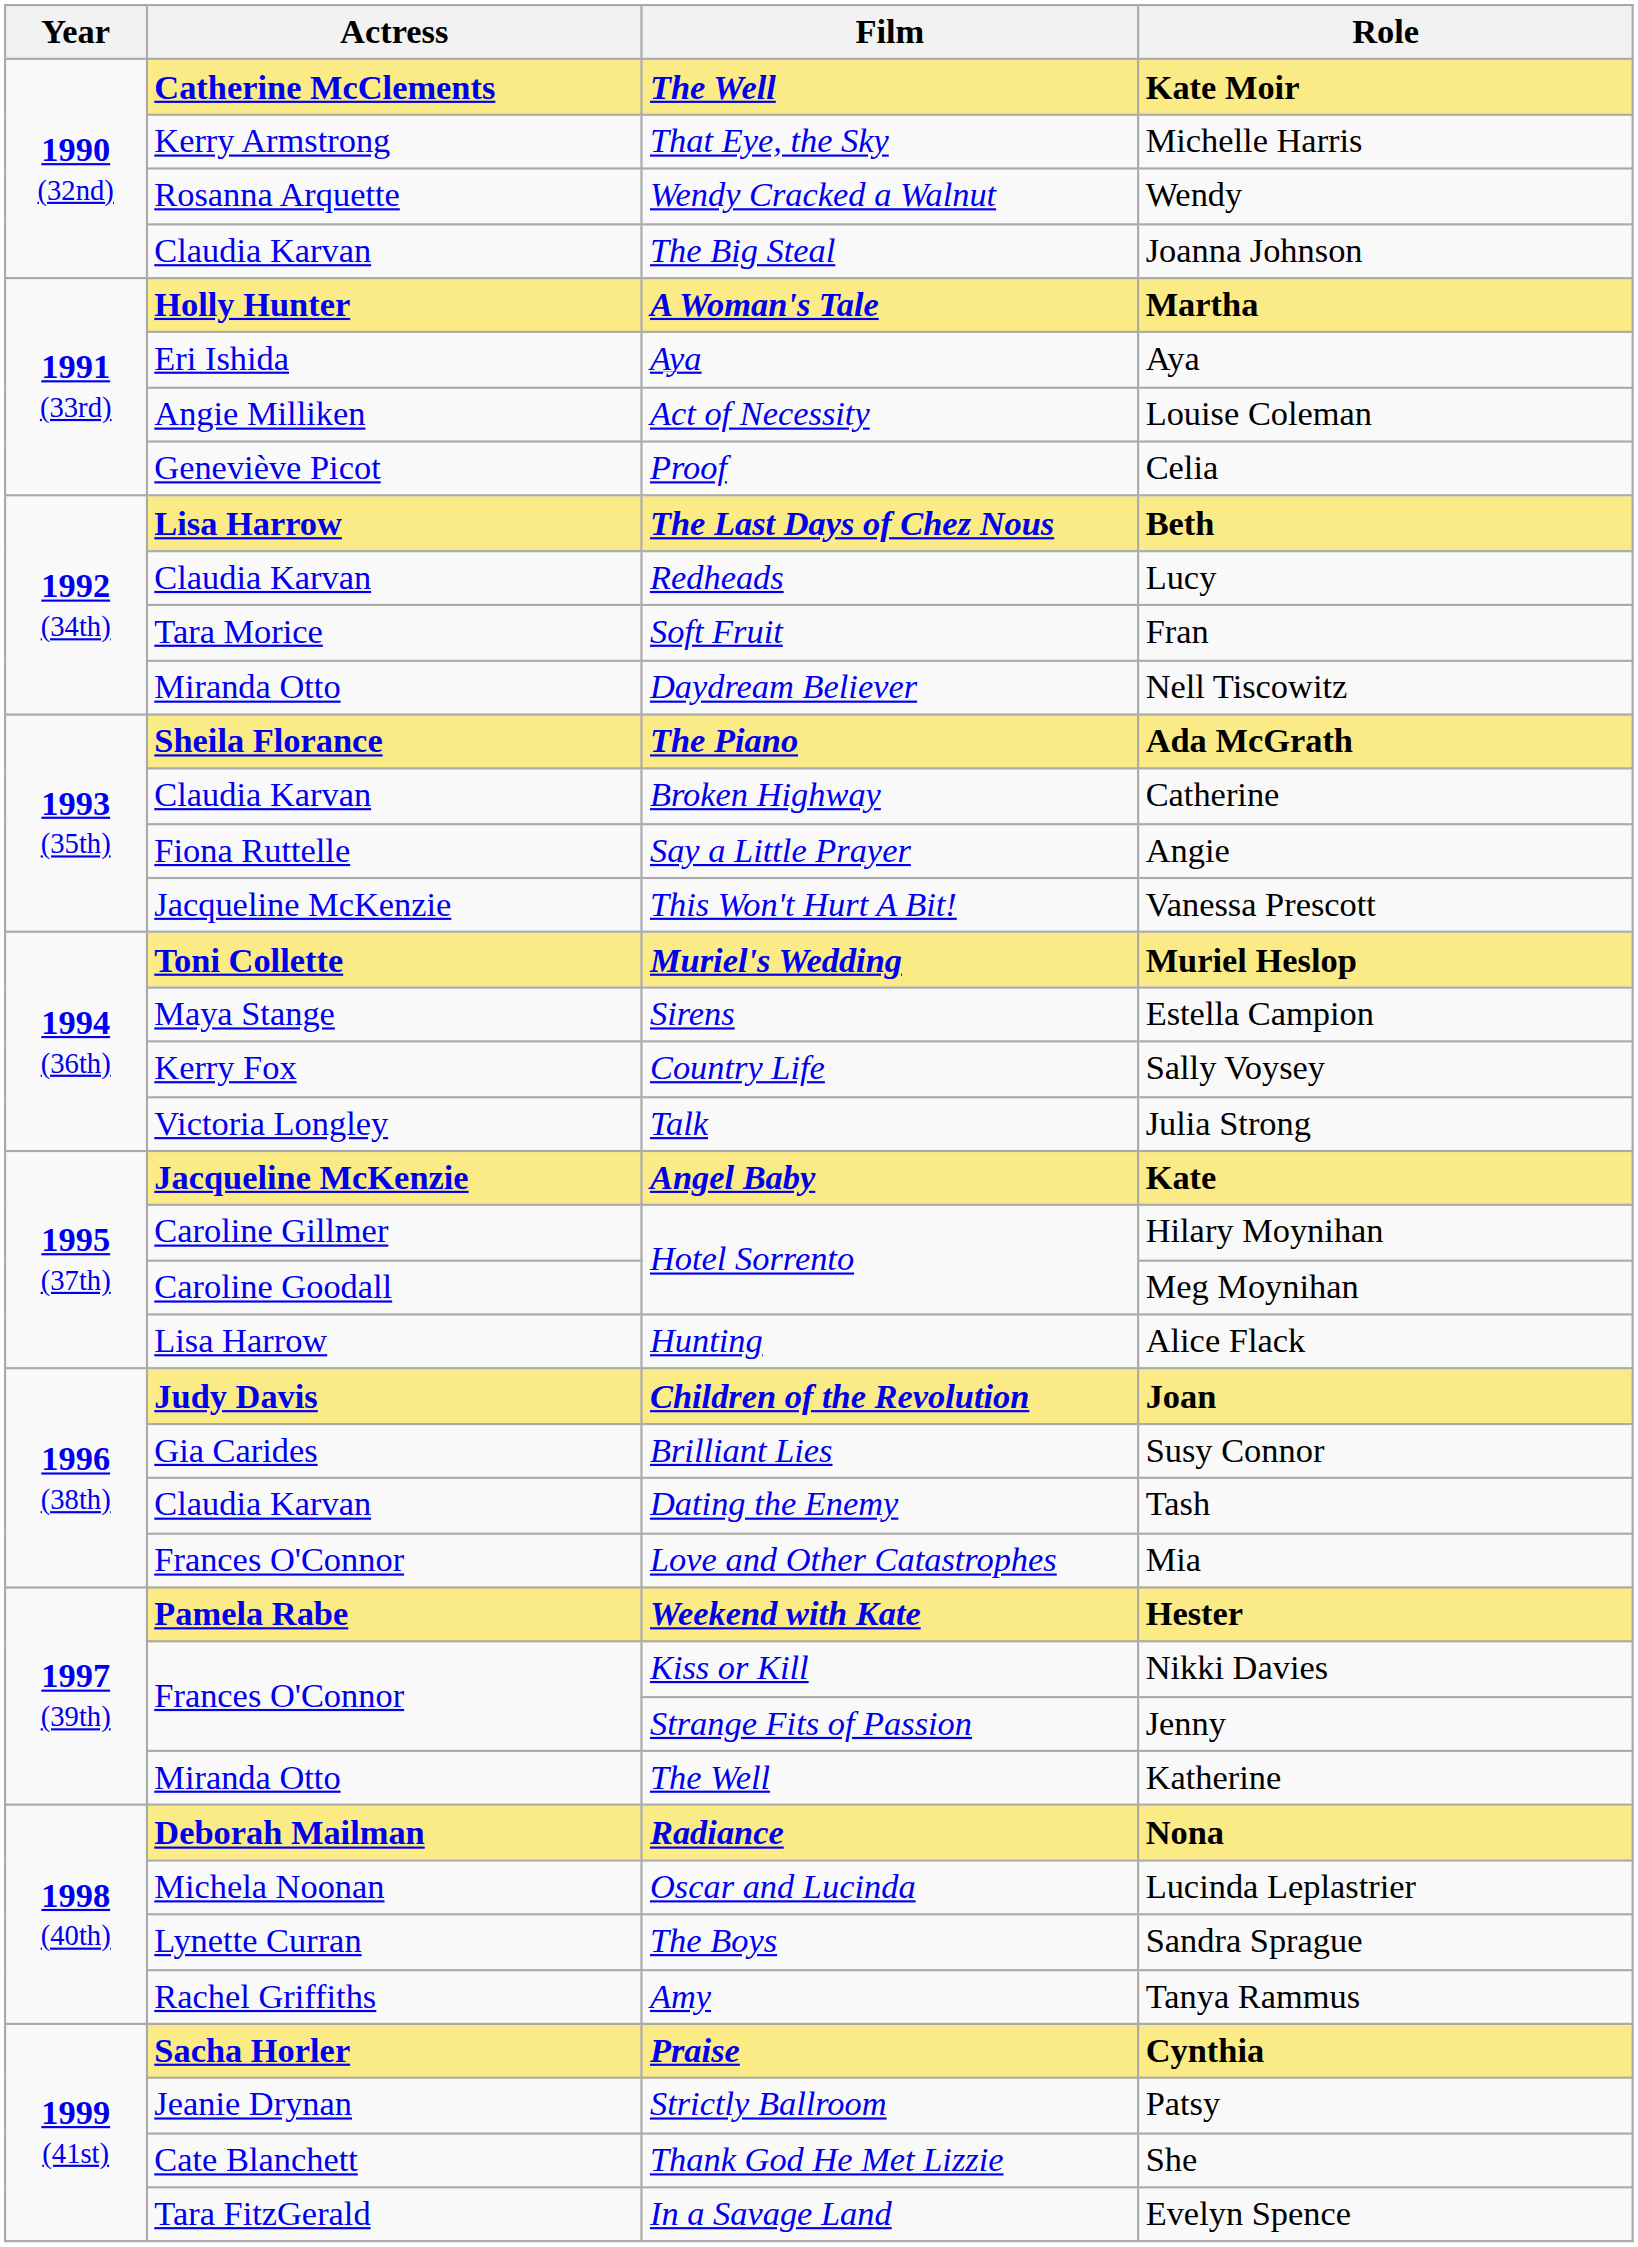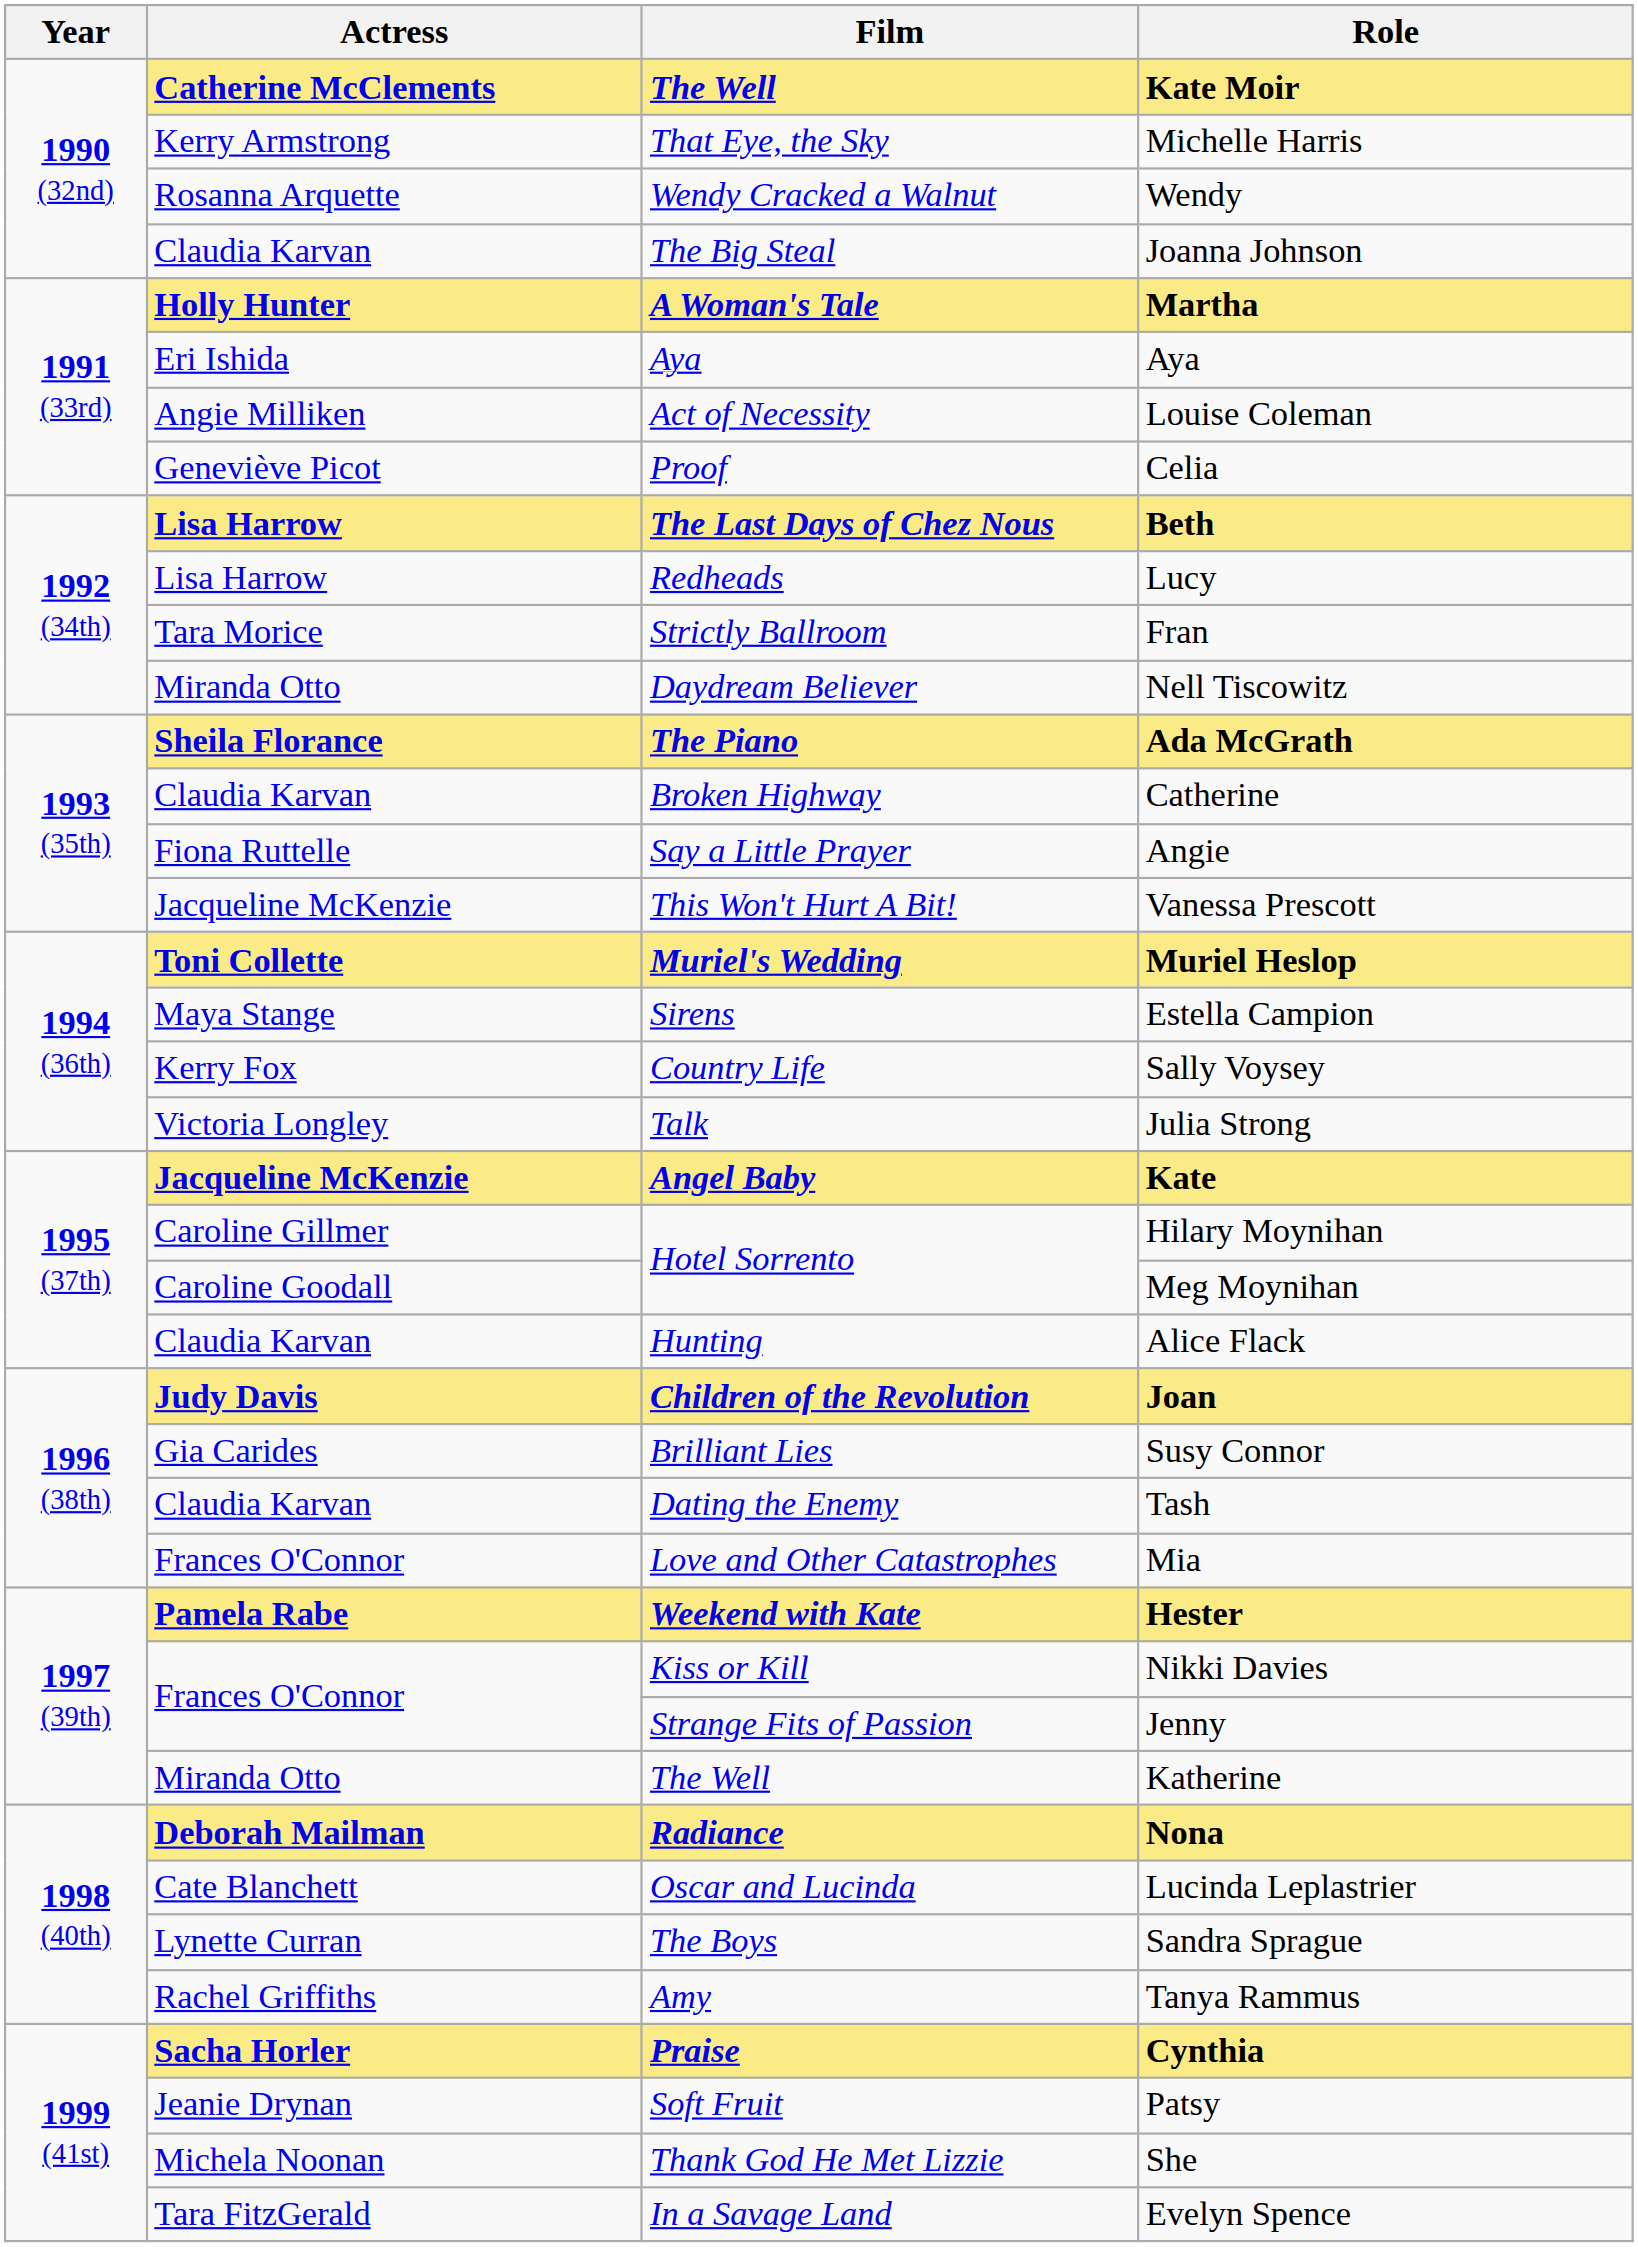(263, 577) Claudia Karvan -> (241, 577) Lisa Harrow
(716, 631) Soft Fruit -> (768, 631) Strictly Ballroom
(241, 1341) Lisa Harrow -> (263, 1341) Claudia Karvan
(269, 1886) Michela Noonan -> (256, 1886) Cate Blanchett
(768, 2104) Strictly Ballroom -> (716, 2104) Soft Fruit
(256, 2159) Cate Blanchett -> (269, 2159) Michela Noonan
